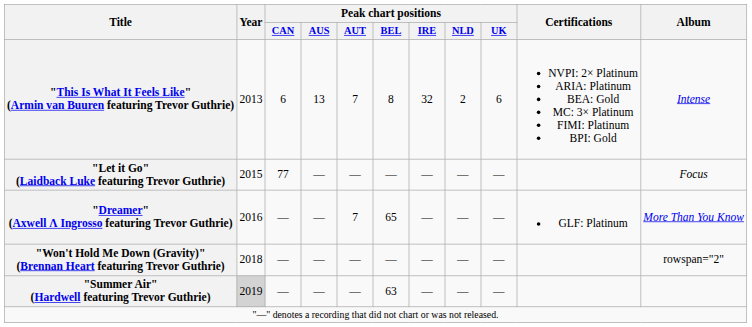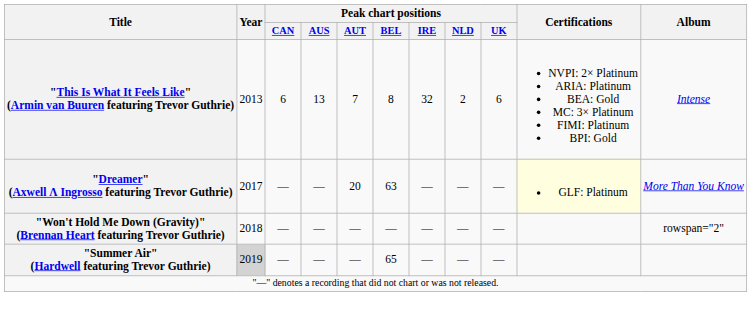- row: (121, 174)
(251, 217) 2016 -> (251, 186) 2017
(355, 217) 7 -> (355, 186) 20
(391, 217) 65 -> (391, 186) 63
(579, 224) no background -> (579, 192) lightyellow background
(391, 291) 63 -> (391, 260) 65
